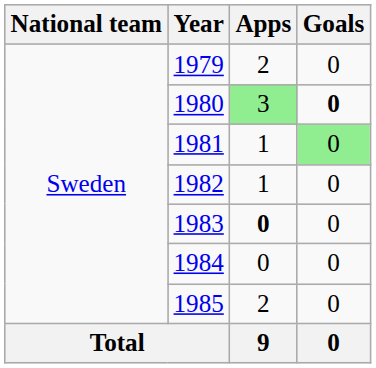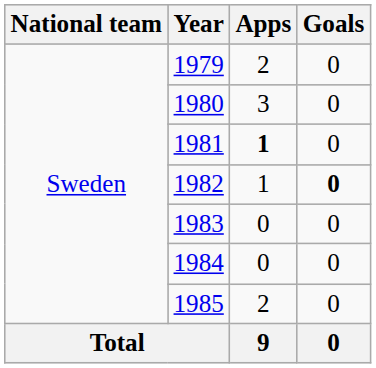(263, 104) lightgreen background -> (263, 104) no background
(334, 104) bold -> (334, 104) normal
(263, 143) normal -> (263, 143) bold
(334, 143) lightgreen background -> (334, 143) no background
(334, 183) normal -> (334, 183) bold
(263, 223) bold -> (263, 223) normal
